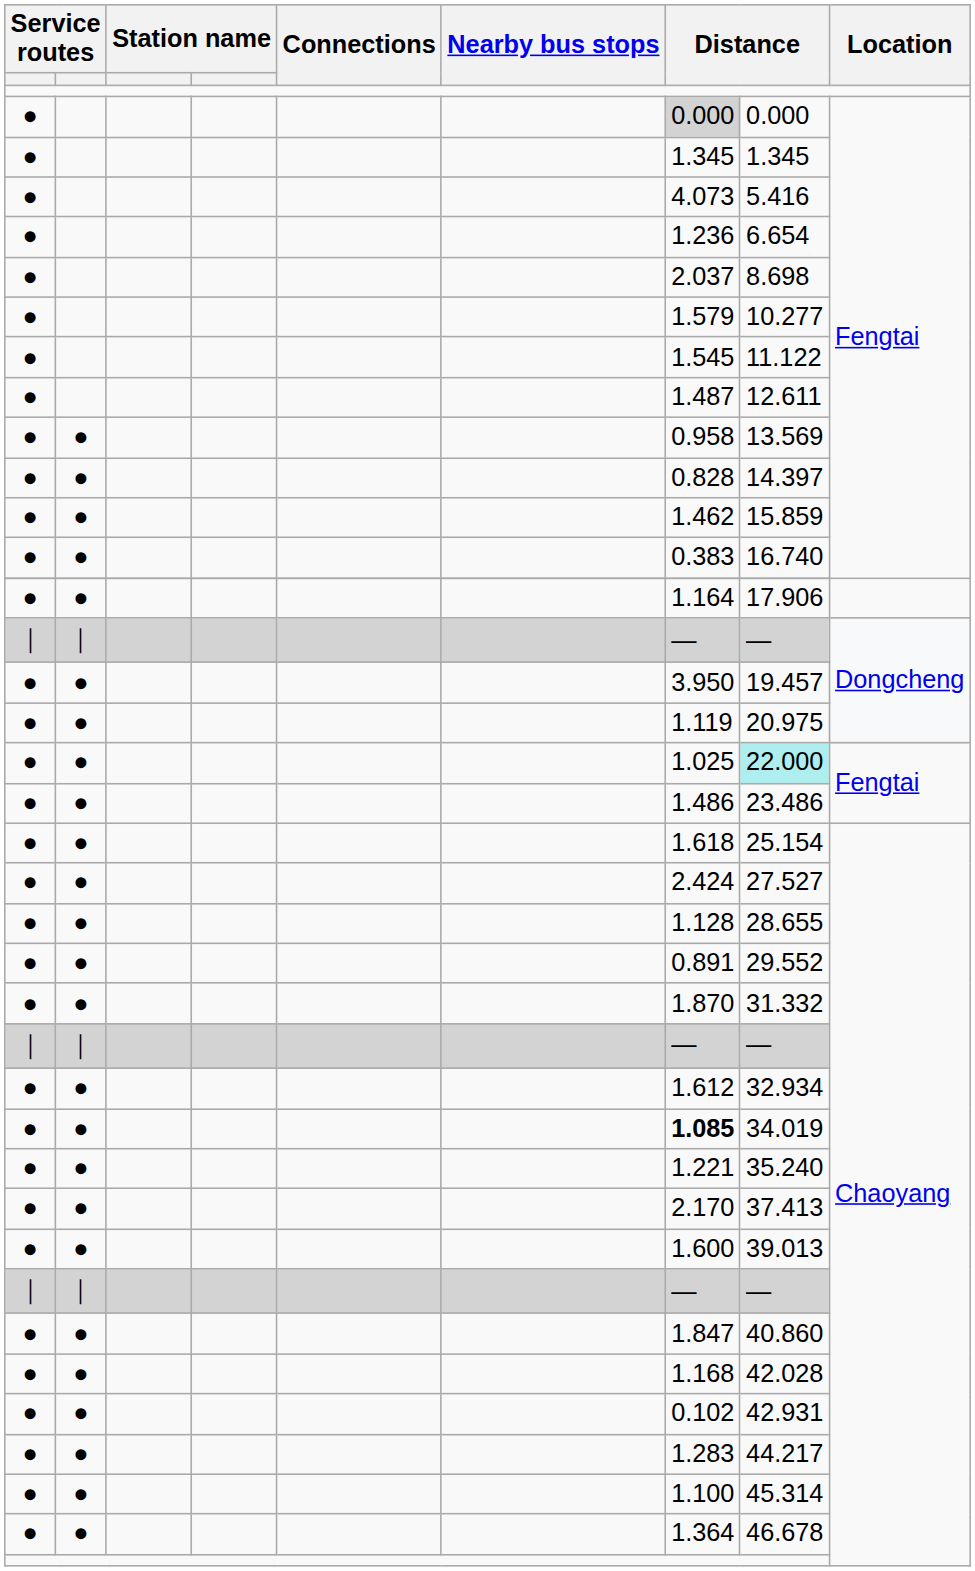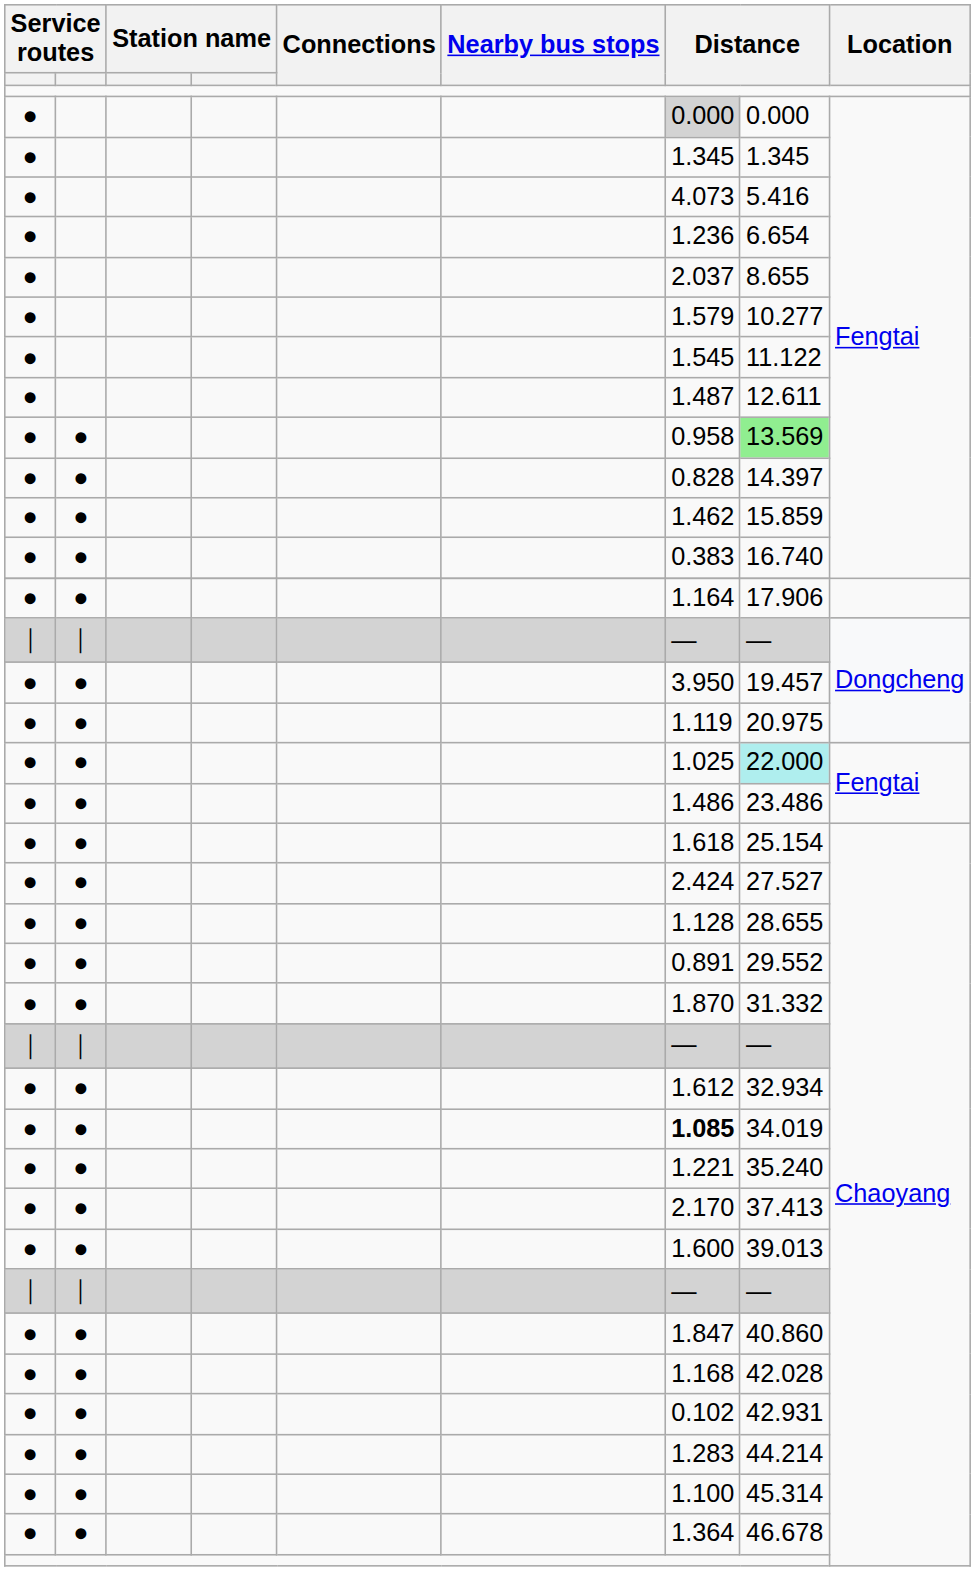(778, 276) 8.698 -> (778, 276) 8.655
(785, 437) no background -> (785, 437) lightgreen background
(785, 1453) 44.217 -> (785, 1453) 44.214
